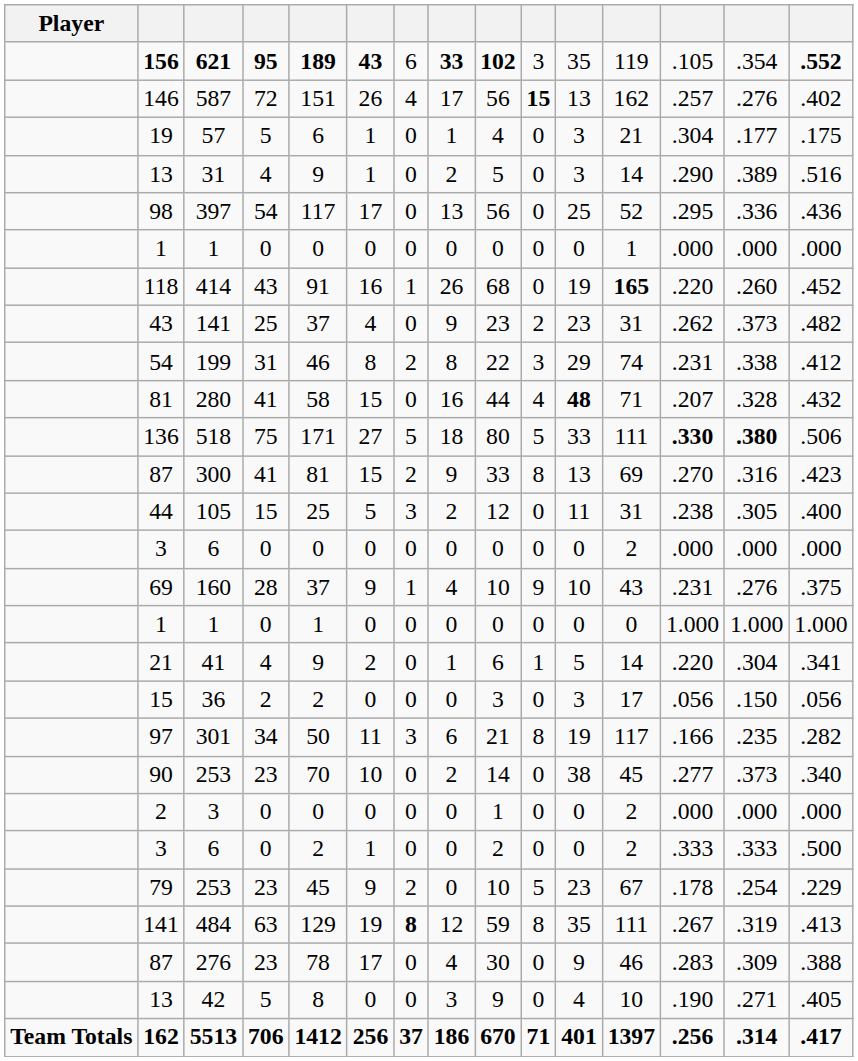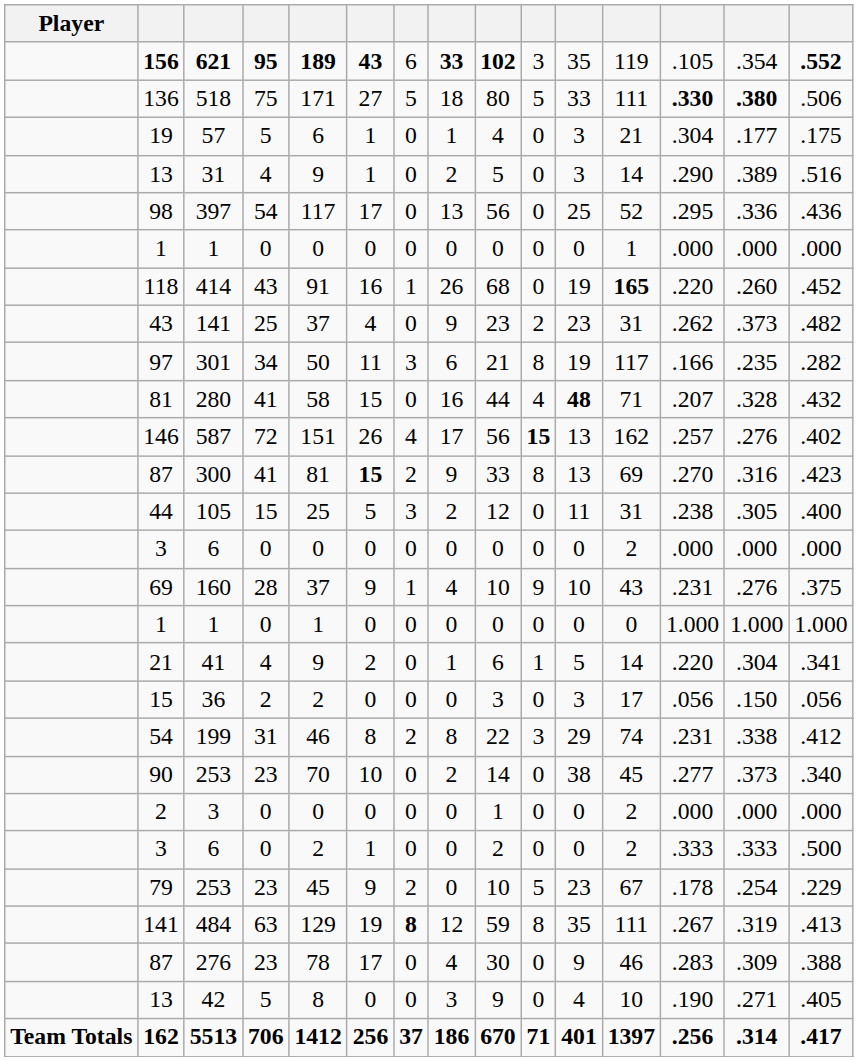rows swapped: (161, 98) <-> (161, 436)
rows swapped: (161, 736) <-> (161, 361)
(370, 473) normal -> (370, 473) bold
